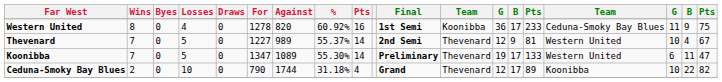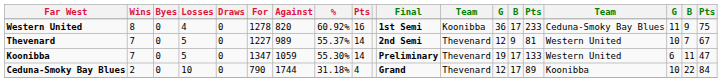(687, 41) 4 -> (687, 41) 7
(286, 56) 1089 -> (286, 56) 1059
(704, 70) 82 -> (704, 70) 84
